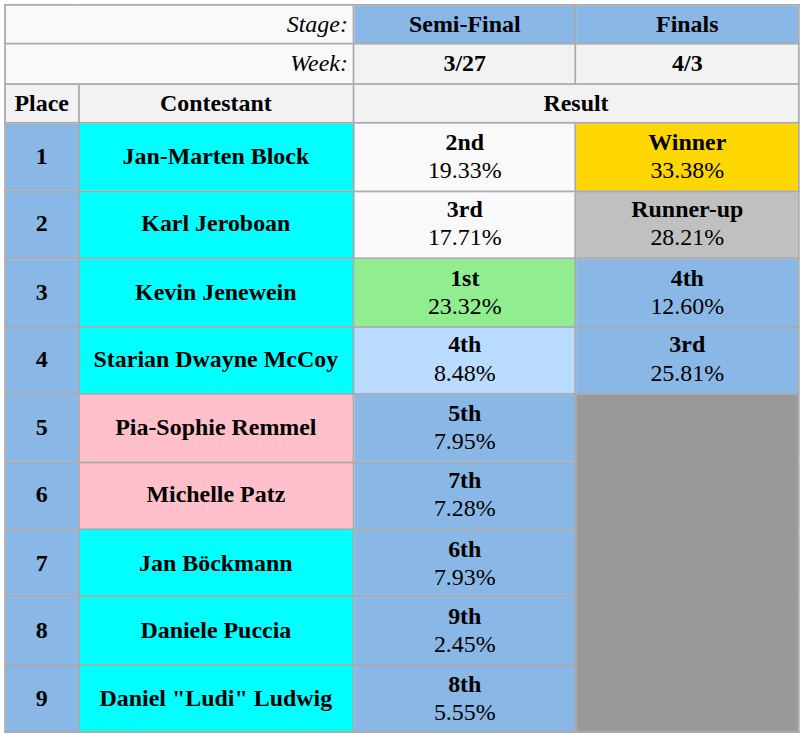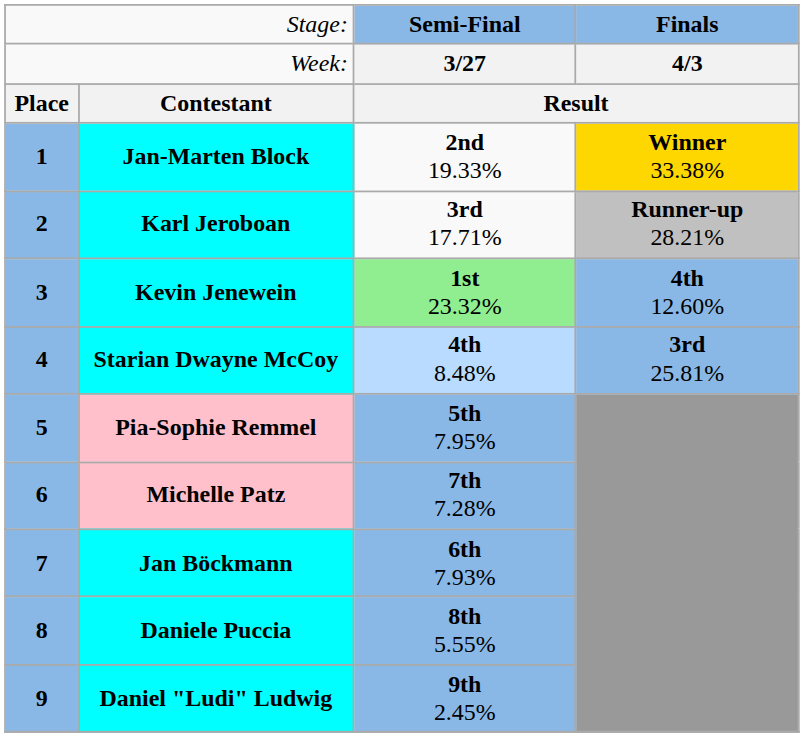(465, 629) 9th 2.45% -> (465, 629) 8th 5.55%
(465, 697) 8th 5.55% -> (465, 697) 9th 2.45%
